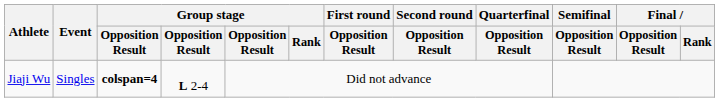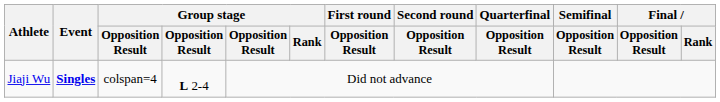(75, 79) normal -> (76, 79) bold
(129, 79) bold -> (130, 79) normal
